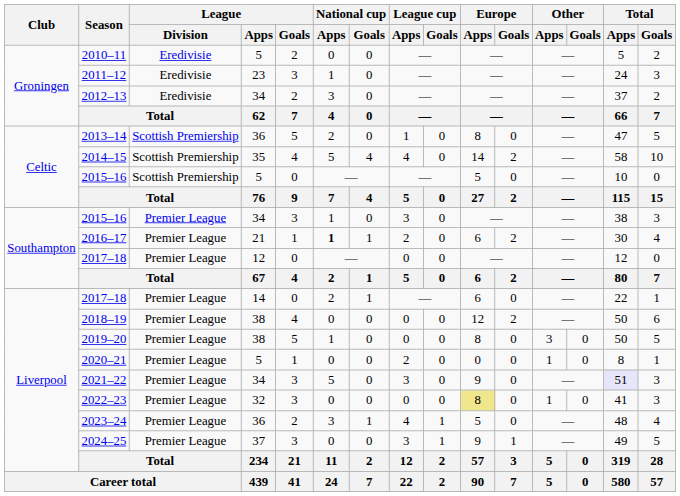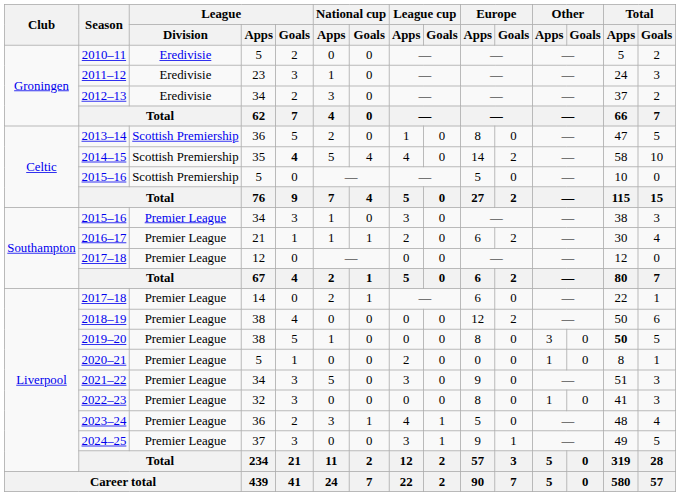(294, 156) normal -> (294, 156) bold
(331, 237) bold -> (331, 237) normal
(621, 339) normal -> (621, 339) bold
(621, 380) lavender background -> (621, 380) no background
(478, 400) khaki background -> (478, 400) no background
